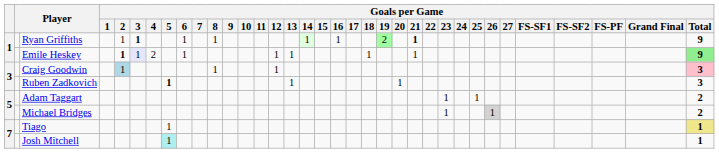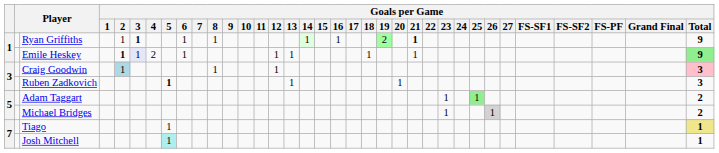(477, 98) no background -> (477, 98) lightgreen background
